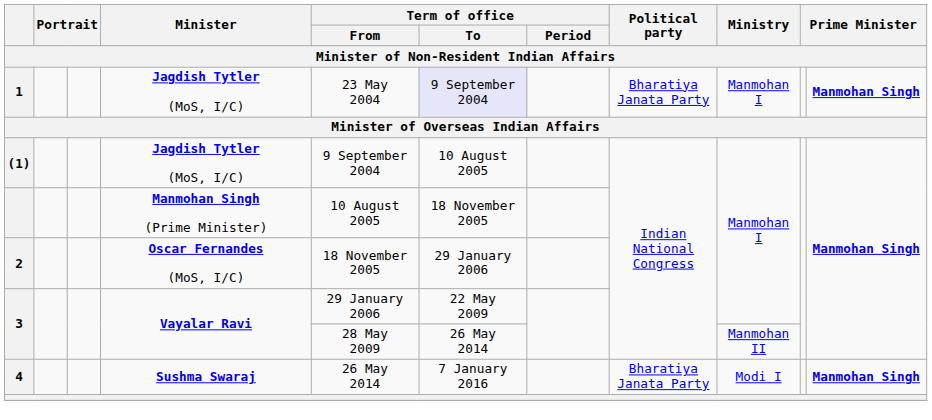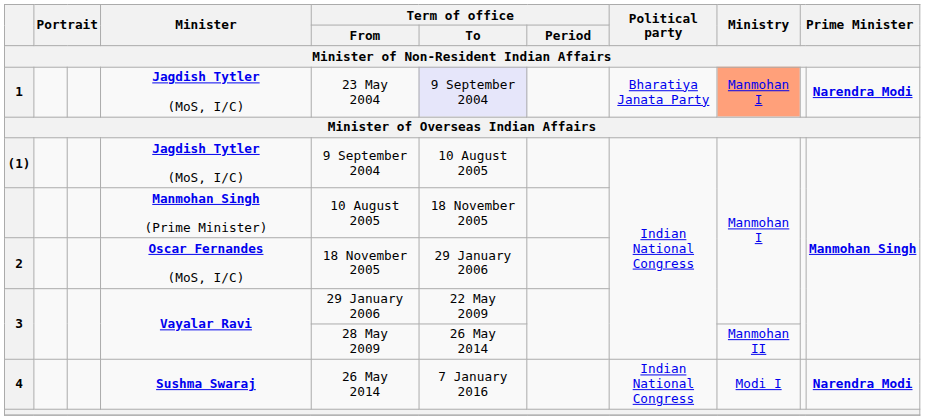(759, 92) no background -> (759, 92) lightsalmon background
(866, 92) Manmohan Singh -> (863, 92) Narendra Modi
(663, 377) Bharatiya Janata Party -> (663, 384) Indian National Congress
(866, 377) Manmohan Singh -> (863, 384) Narendra Modi
